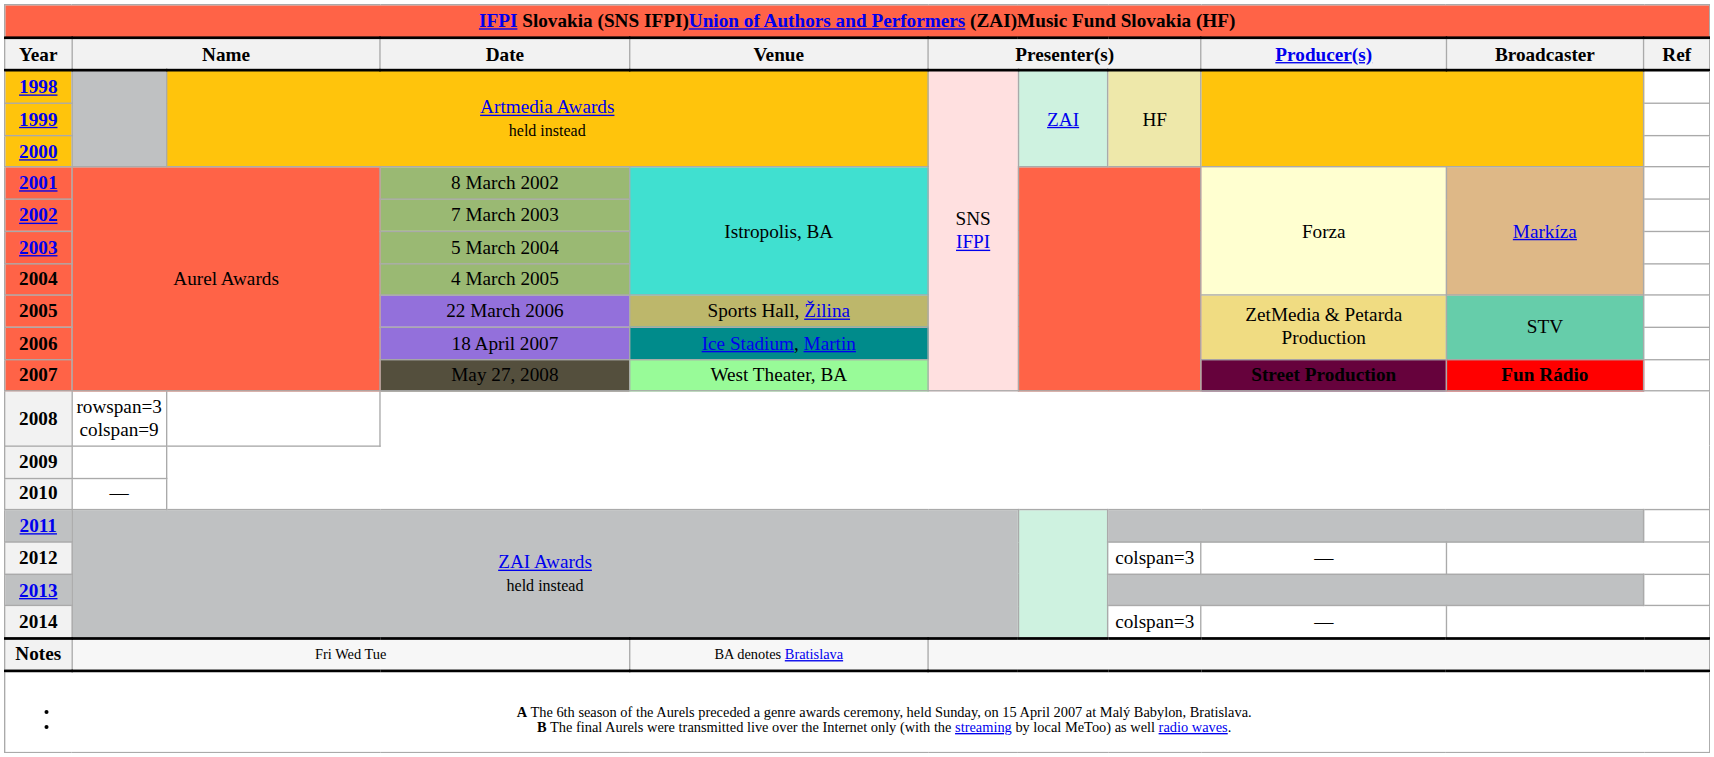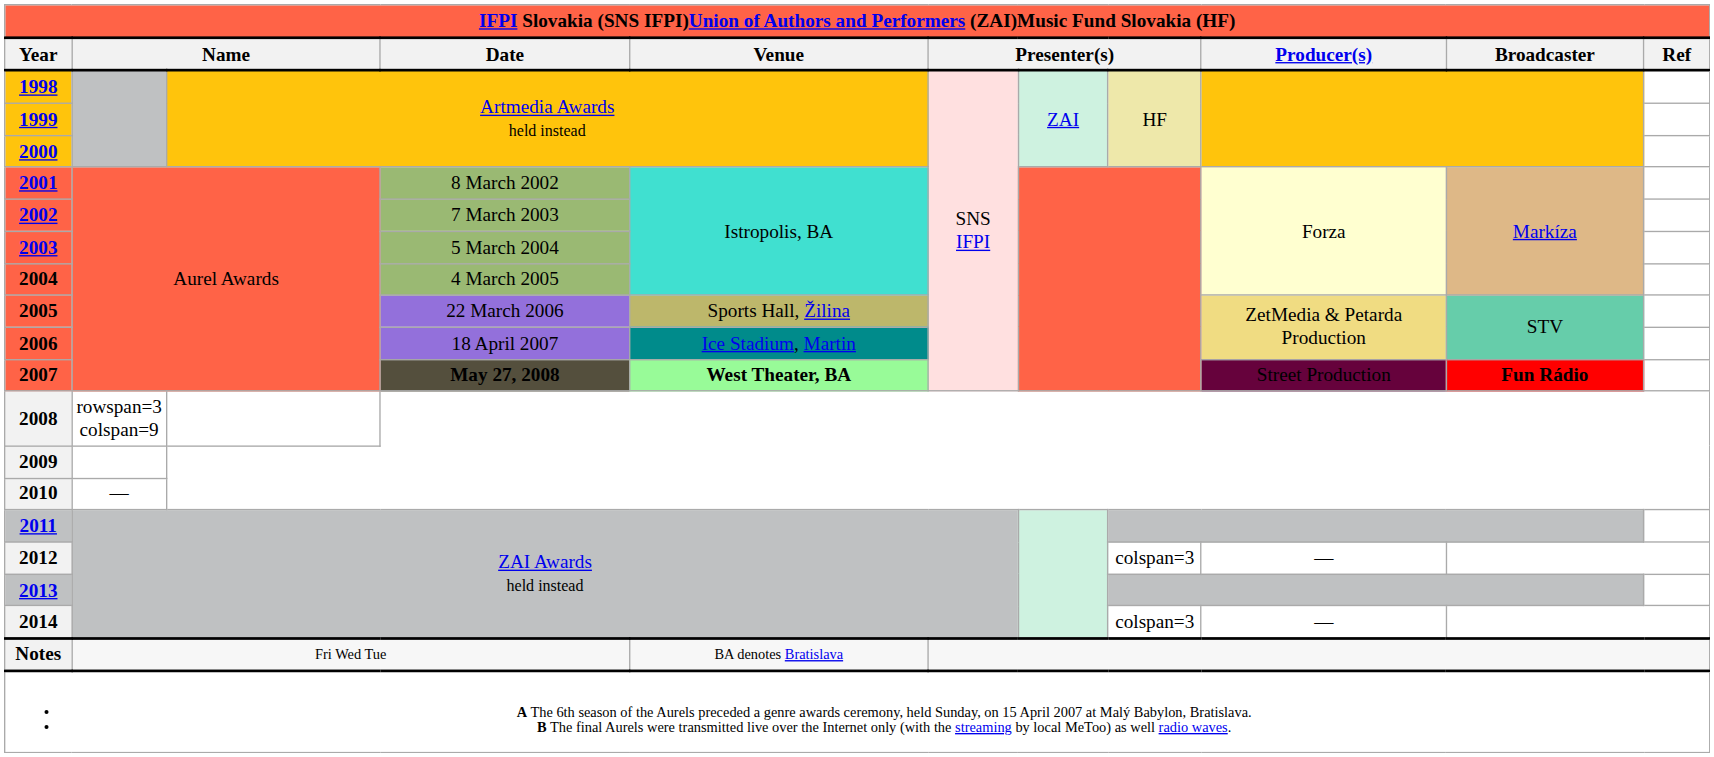(505, 375) normal -> (505, 375) bold
(779, 375) normal -> (779, 375) bold
(1324, 375) bold -> (1324, 375) normal
